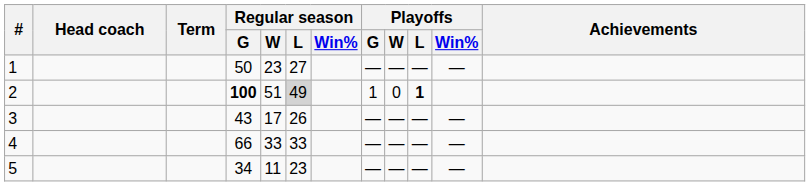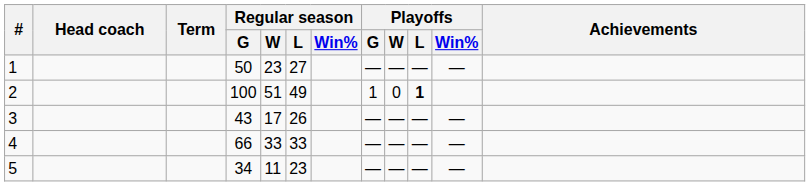(243, 93) bold -> (243, 93) normal
(298, 93) lightgrey background -> (298, 93) no background
